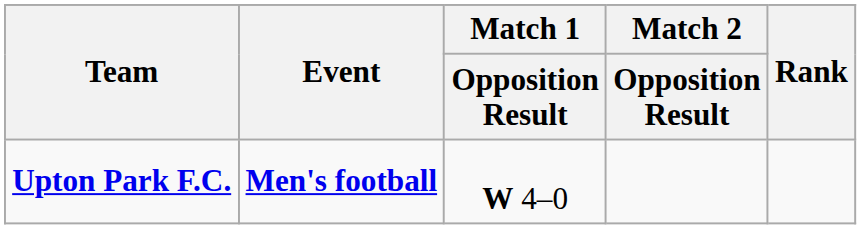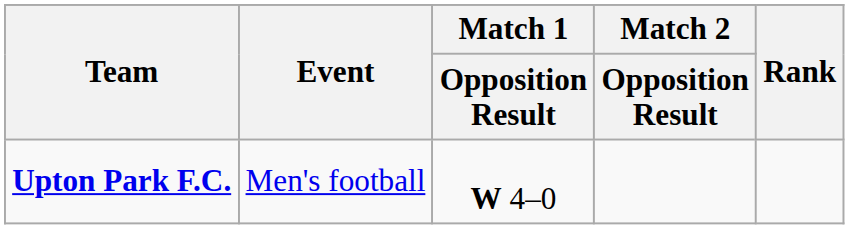(341, 180) bold -> (335, 180) normal
